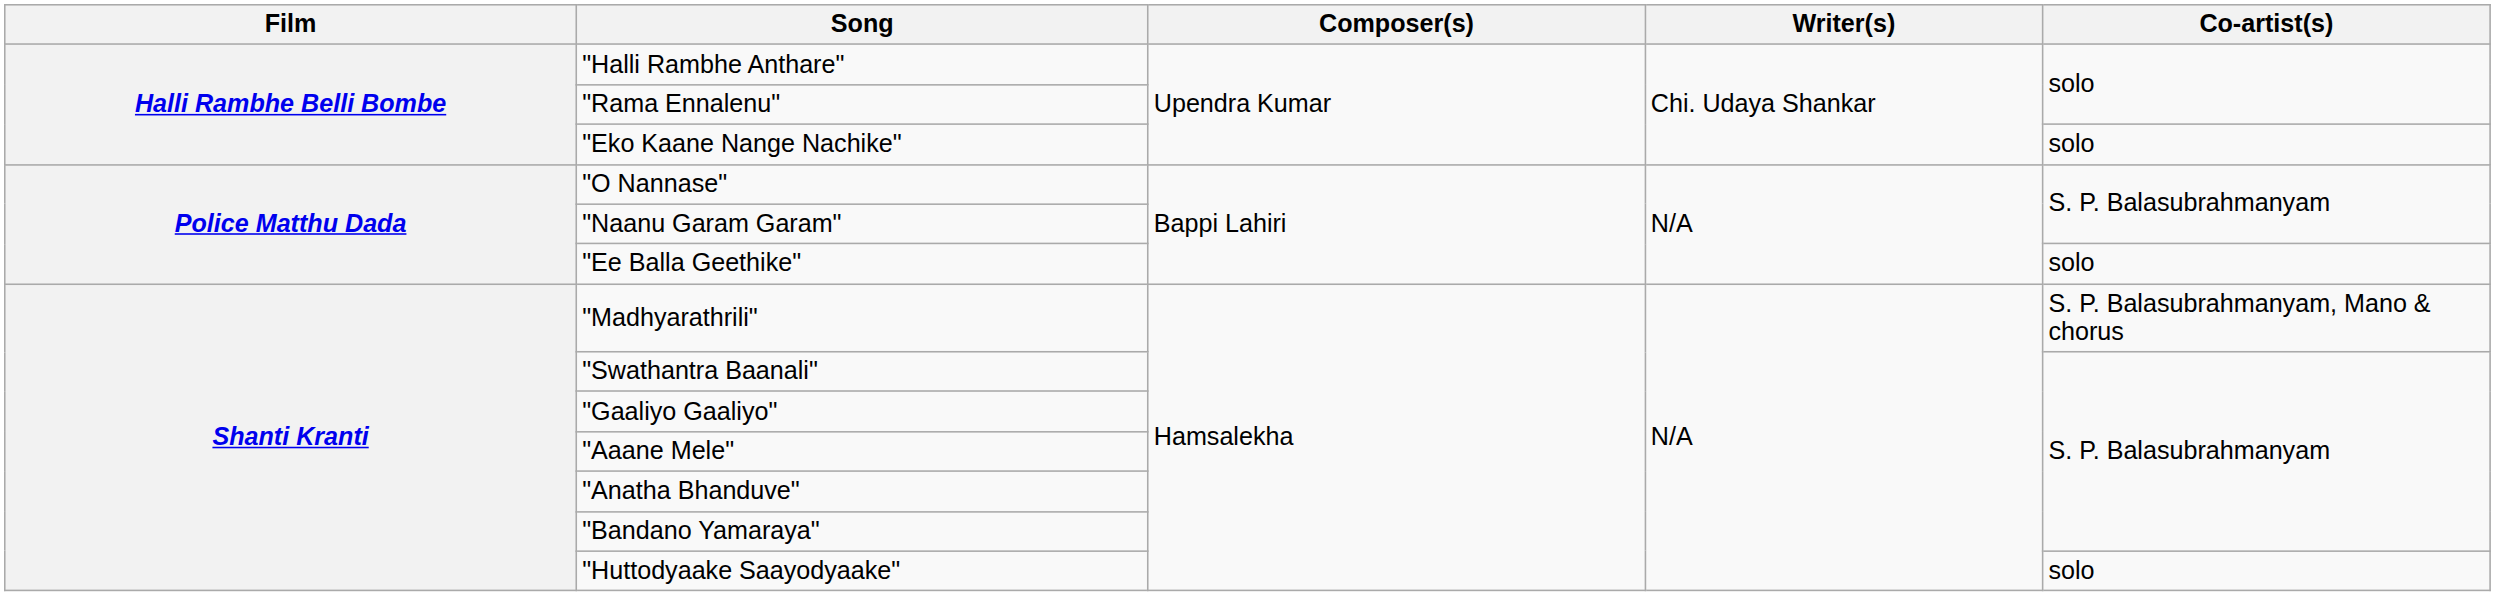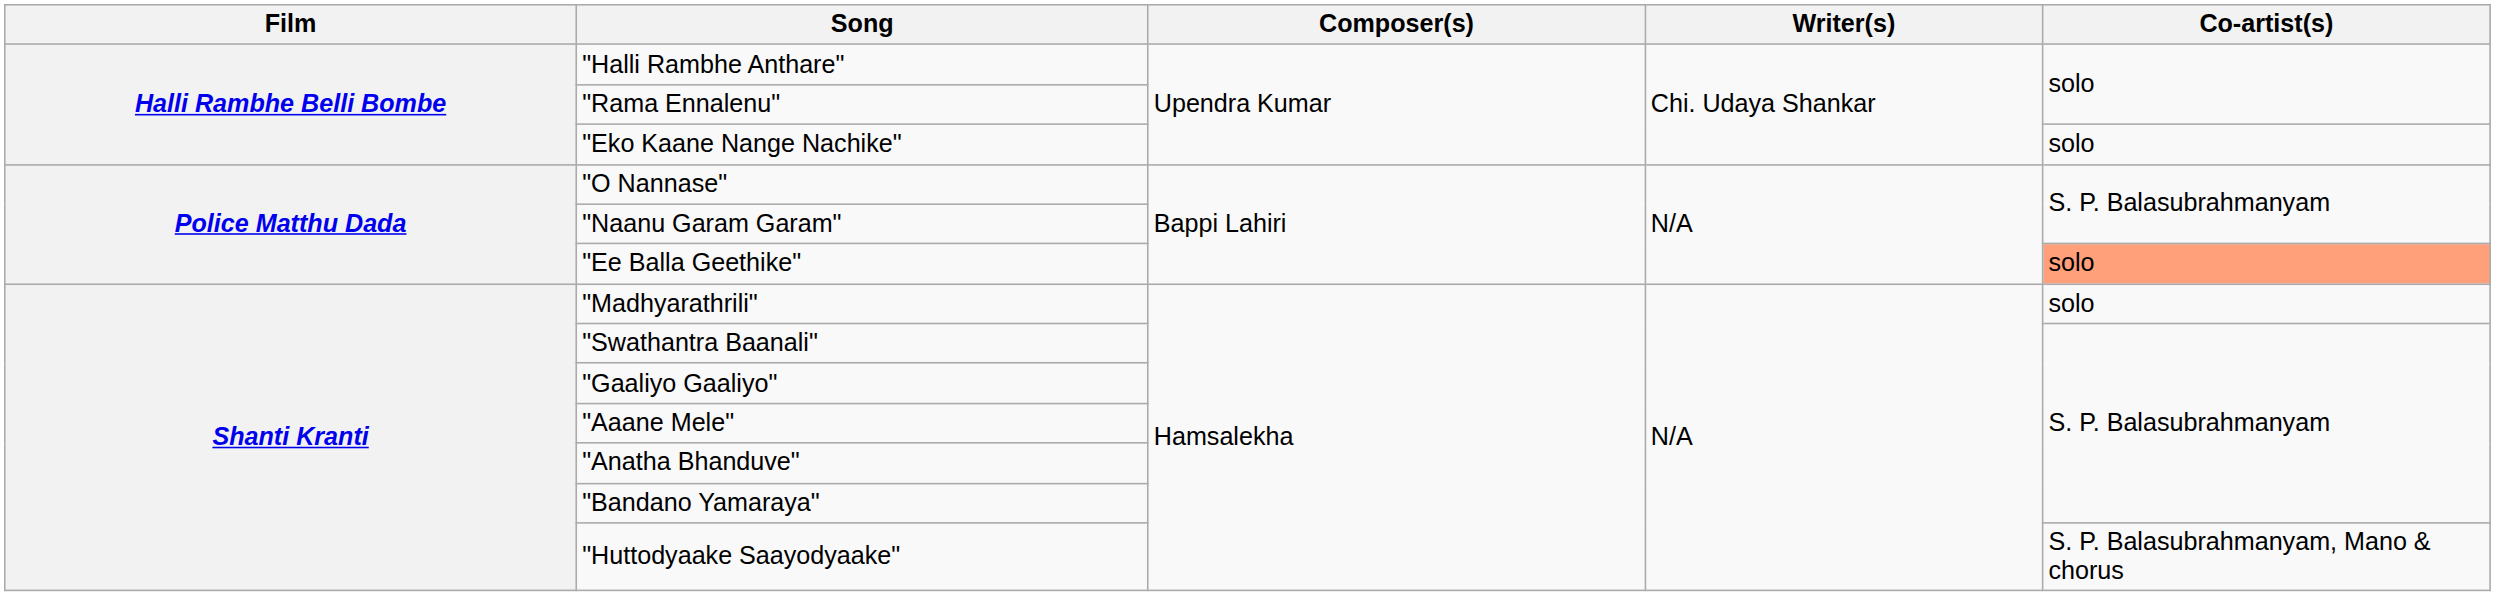(2072, 263) no background -> (2072, 263) lightsalmon background
(2240, 317) S. P. Balasubrahmanyam, Mano & chorus -> (2072, 303) solo
(2072, 570) solo -> (2240, 556) S. P. Balasubrahmanyam, Mano & chorus
